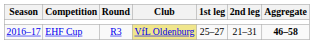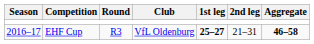(164, 32) khaki background -> (164, 32) no background
(212, 32) normal -> (212, 32) bold
